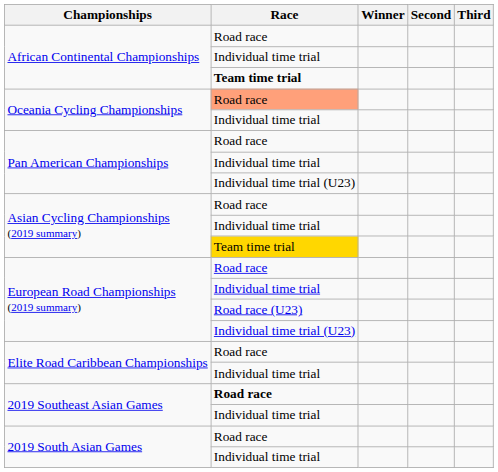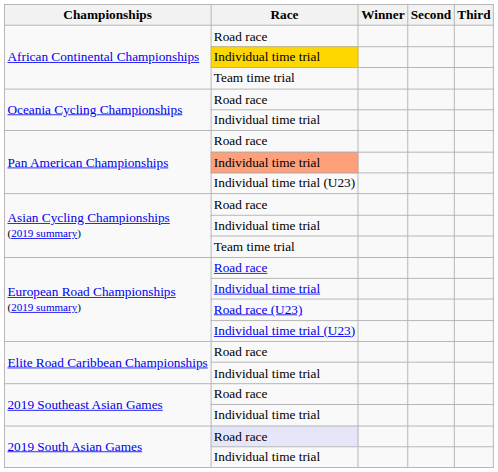(267, 57) no background -> (267, 57) gold background
(258, 78) bold -> (254, 78) normal
(241, 99) lightsalmon background -> (241, 99) no background
(267, 162) no background -> (267, 162) lightsalmon background
(254, 246) gold background -> (254, 246) no background
(243, 394) bold -> (241, 394) normal
(241, 436) no background -> (241, 436) lavender background
